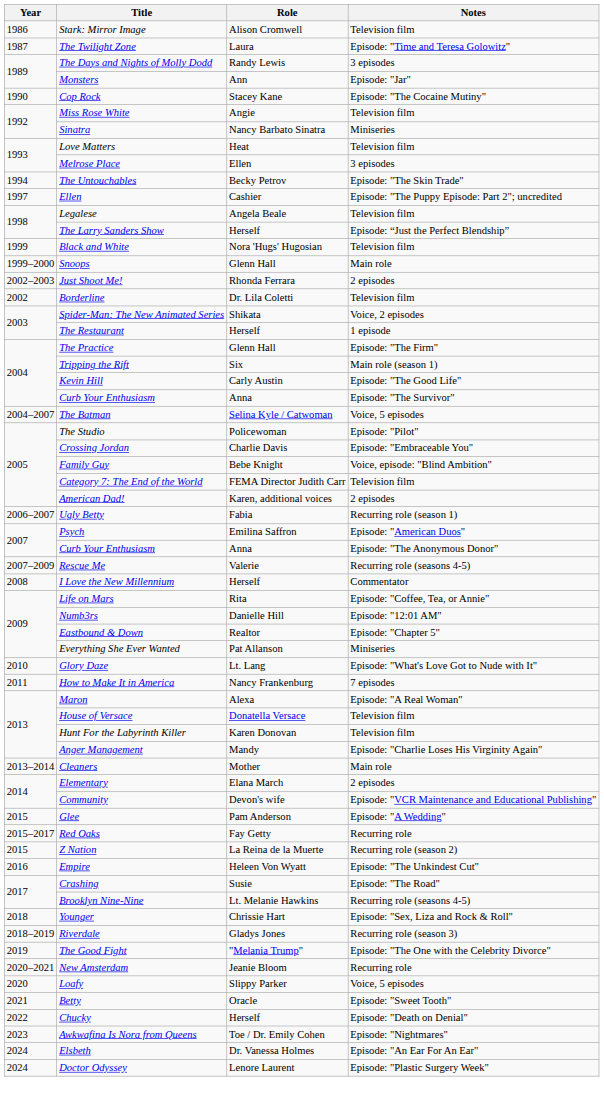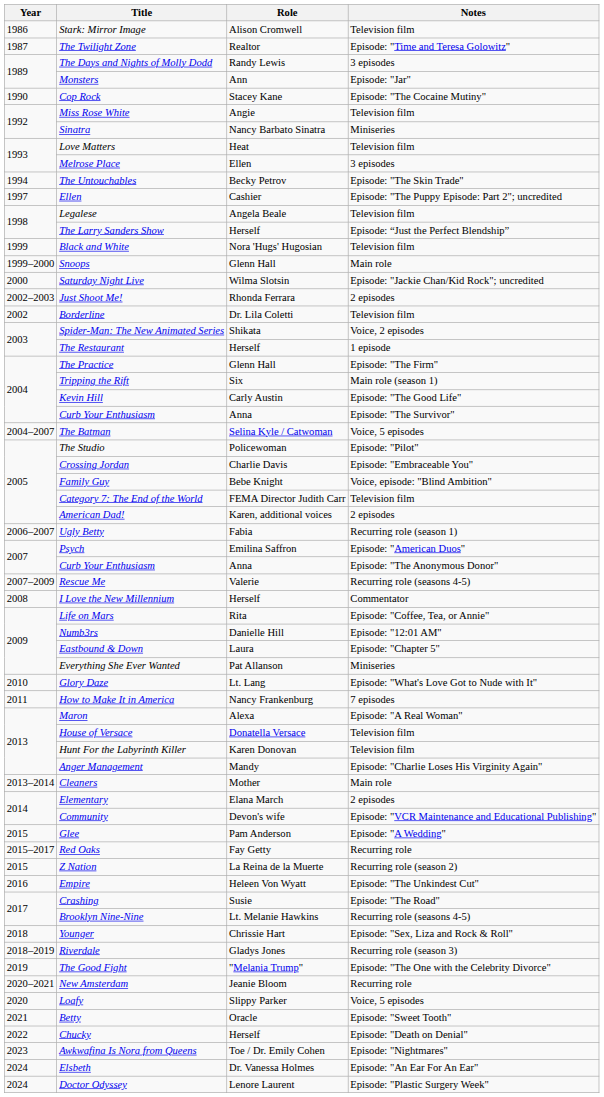(241, 46) Laura -> (245, 46) Realtor
+ row: (101, 280)
(245, 632) Realtor -> (241, 649) Laura
